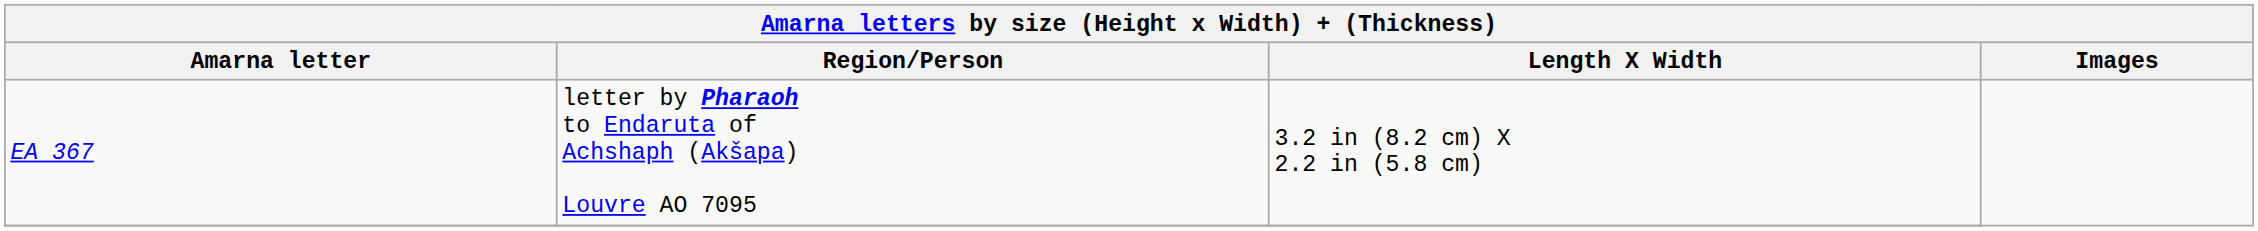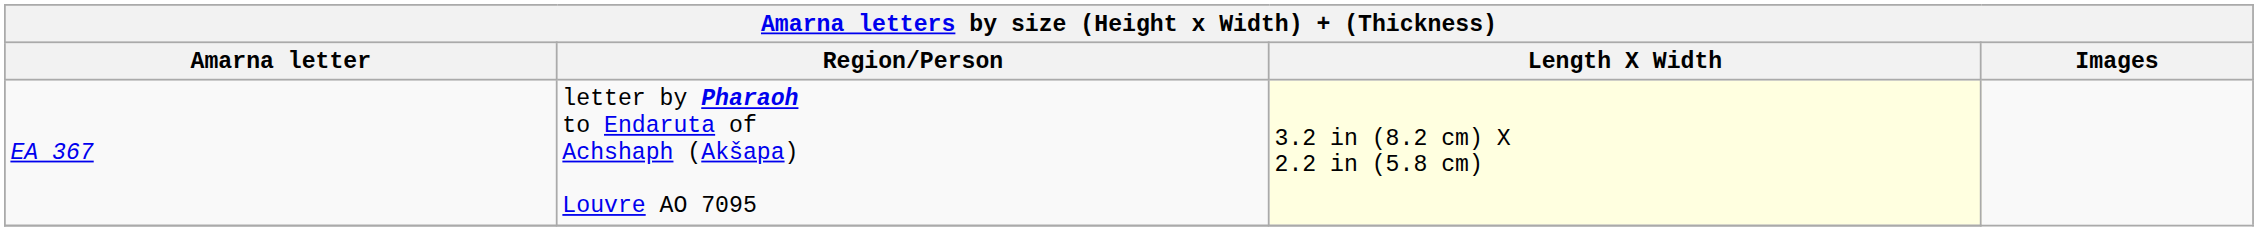(1393, 153) no background -> (1393, 153) lightyellow background
